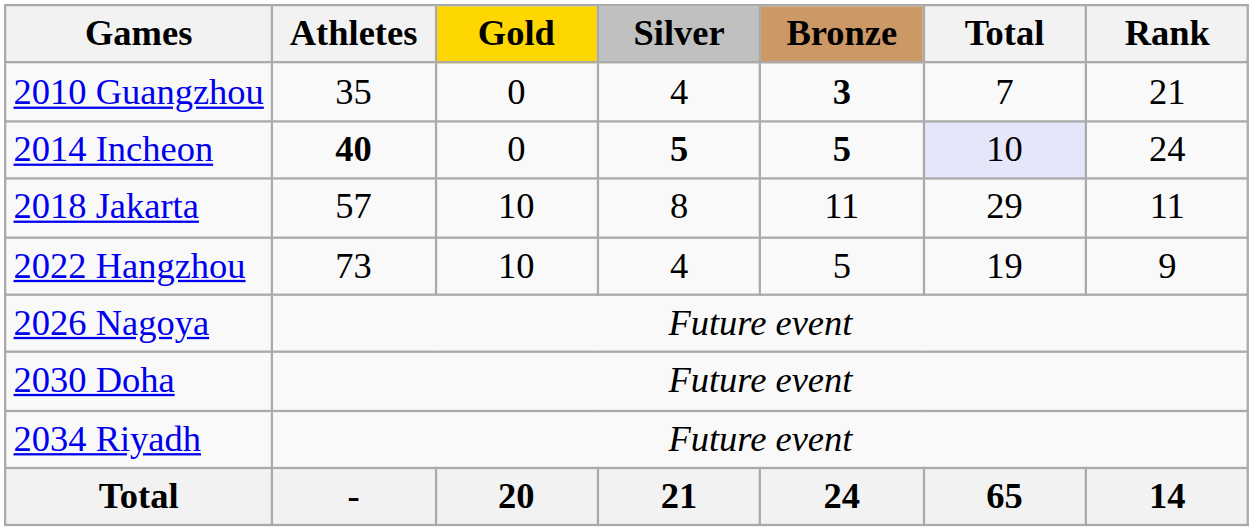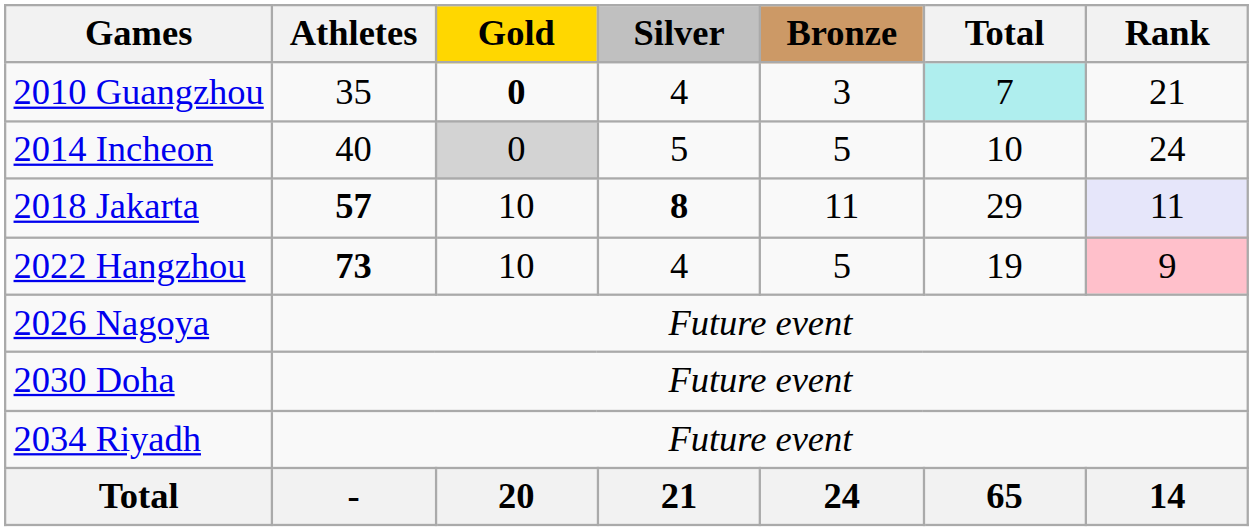(516, 91) normal -> (516, 91) bold
(842, 91) bold -> (842, 91) normal
(1005, 91) no background -> (1005, 91) paleturquoise background
(354, 149) bold -> (354, 149) normal
(516, 149) no background -> (516, 149) lightgrey background
(679, 149) bold -> (679, 149) normal
(842, 149) bold -> (842, 149) normal
(1005, 149) lavender background -> (1005, 149) no background
(354, 206) normal -> (354, 206) bold
(679, 206) normal -> (679, 206) bold
(1167, 206) no background -> (1167, 206) lavender background
(354, 264) normal -> (354, 264) bold
(1167, 264) no background -> (1167, 264) pink background
